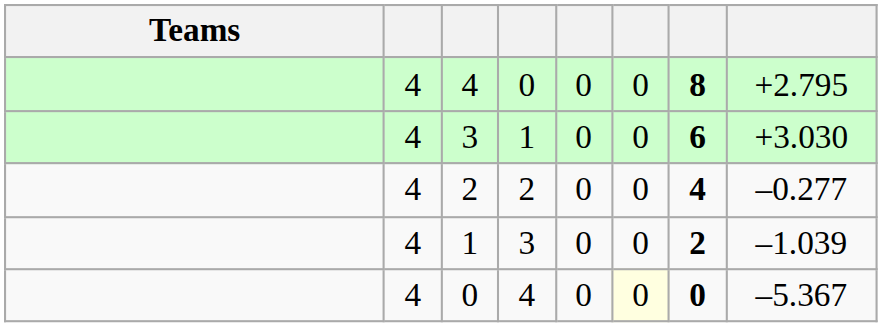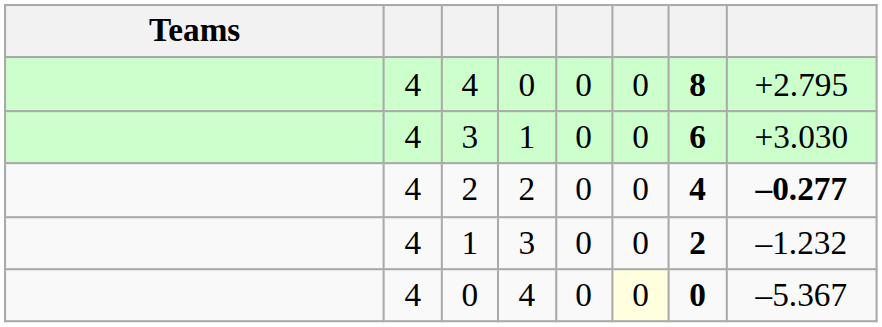(801, 189) normal -> (801, 189) bold
(801, 242) –1.039 -> (801, 242) –1.232
